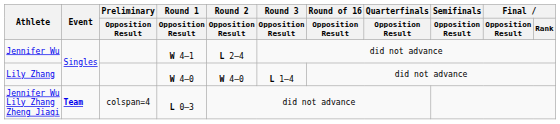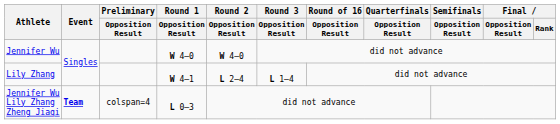(182, 56) W 4–1 -> (182, 56) W 4–0
(232, 56) L 2–4 -> (232, 56) W 4–0
(182, 79) W 4–0 -> (182, 79) W 4–1
(232, 79) W 4–0 -> (232, 79) L 2–4
